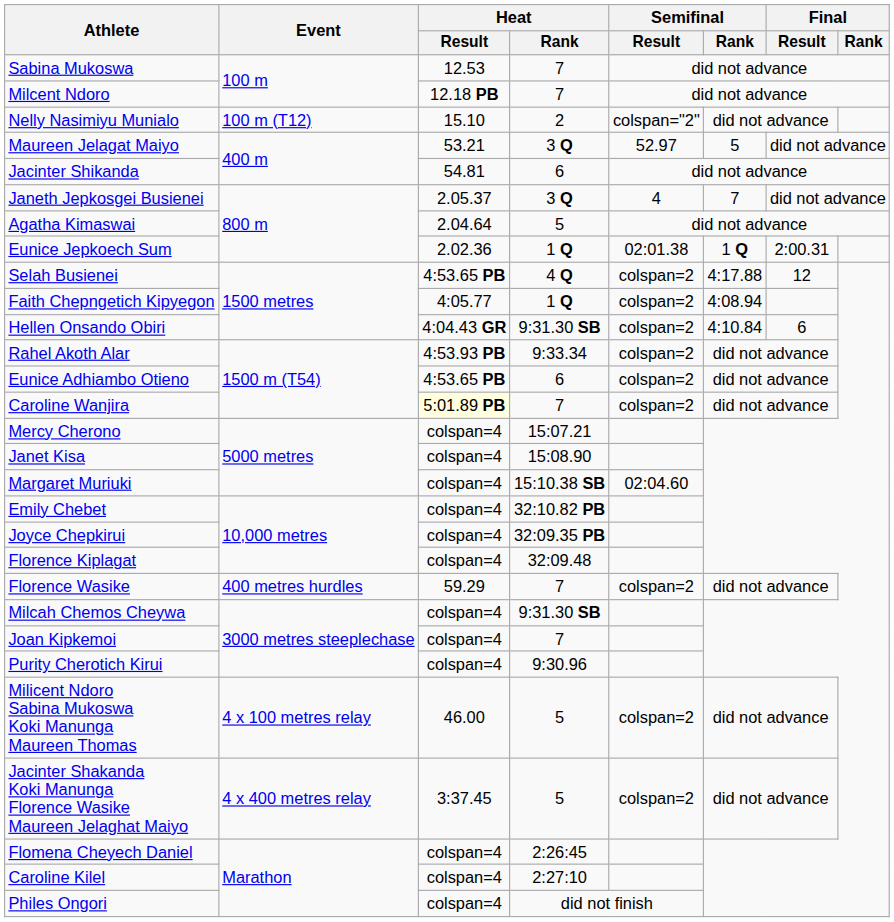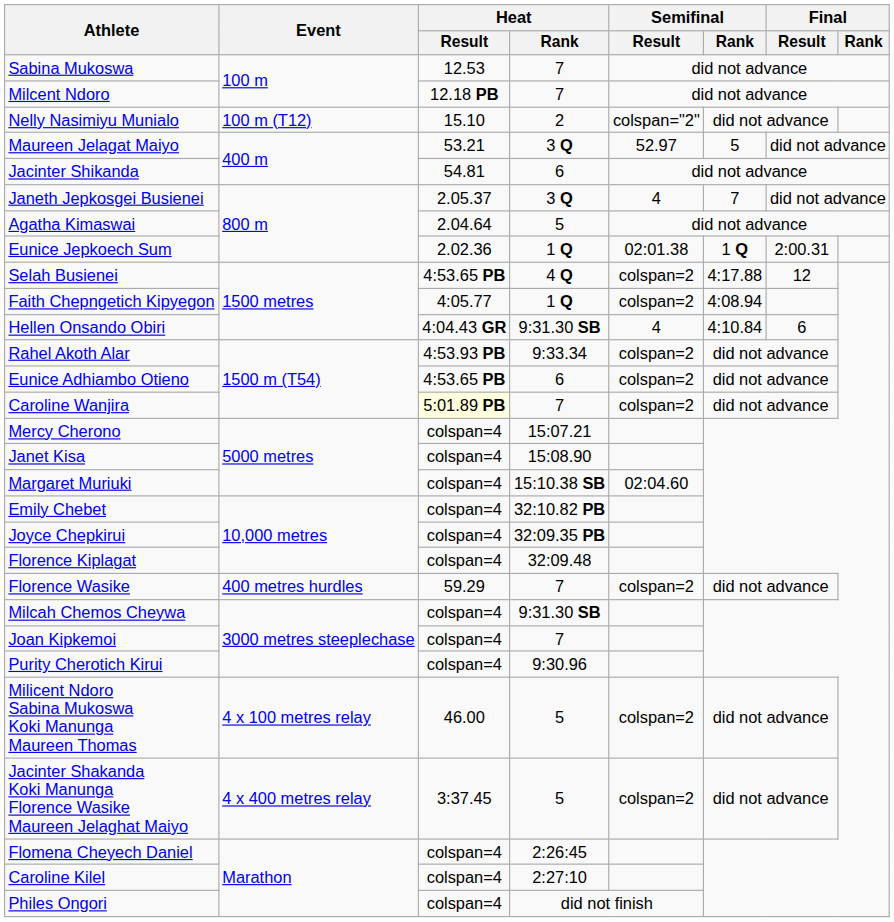(656, 328) colspan=2 -> (656, 328) 4
